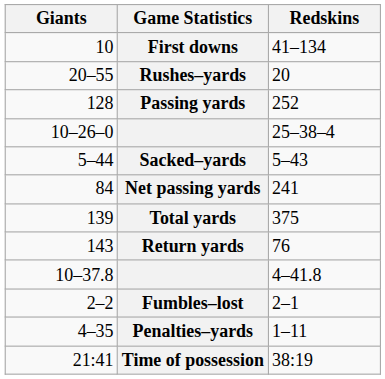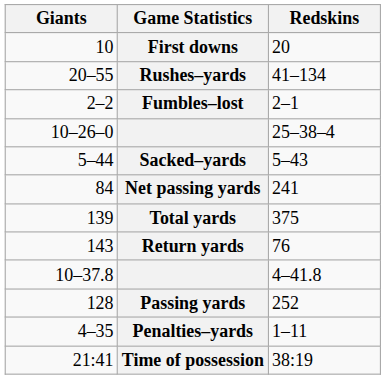(299, 47) 41–134 -> (281, 47) 20
(281, 75) 20 -> (299, 75) 41–134
rows swapped: (100, 103) <-> (100, 302)
